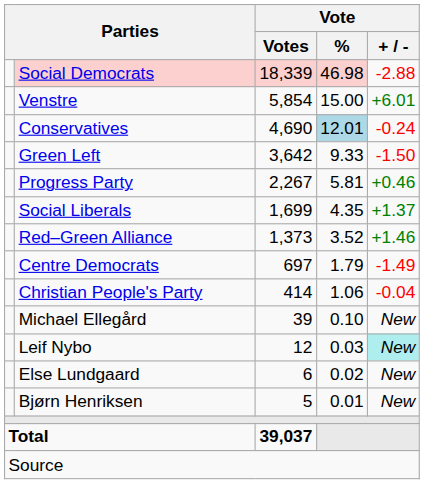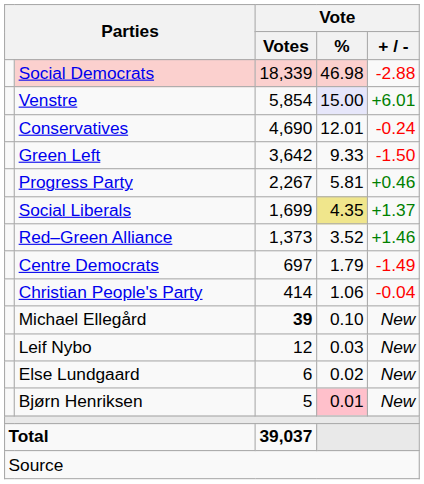(342, 100) no background -> (342, 100) lavender background
(342, 127) lightblue background -> (342, 127) no background
(347, 210) no background -> (347, 210) khaki background
(303, 319) normal -> (303, 319) bold
(398, 347) paleturquoise background -> (398, 347) no background
(347, 401) no background -> (347, 401) pink background
